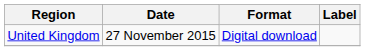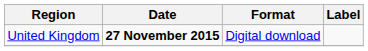(161, 35) normal -> (162, 35) bold
